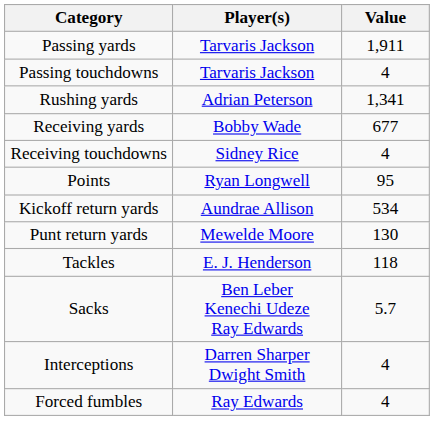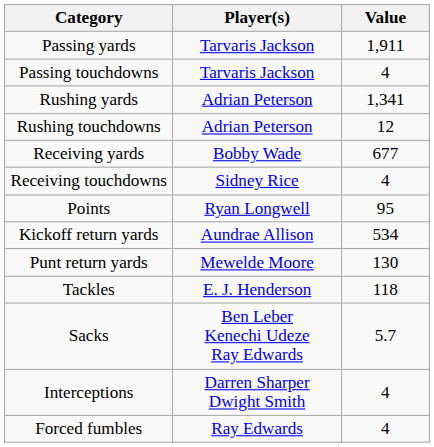+ row: (89, 126)
